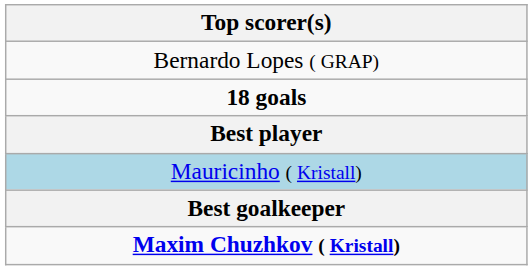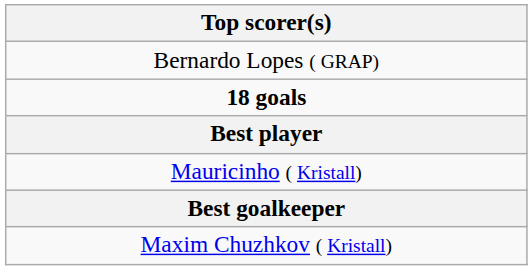(266, 171) lightblue background -> (266, 171) no background
(266, 245) bold -> (266, 245) normal
